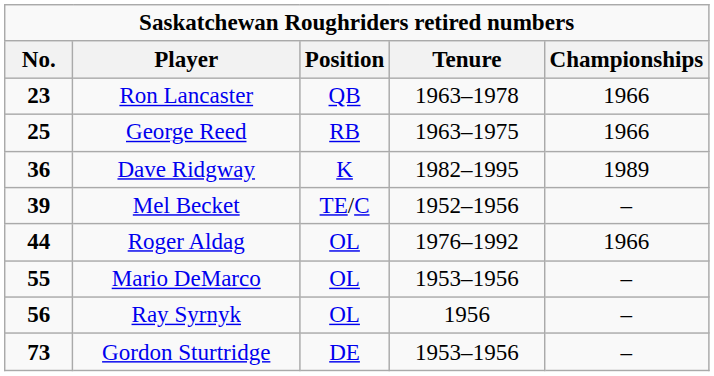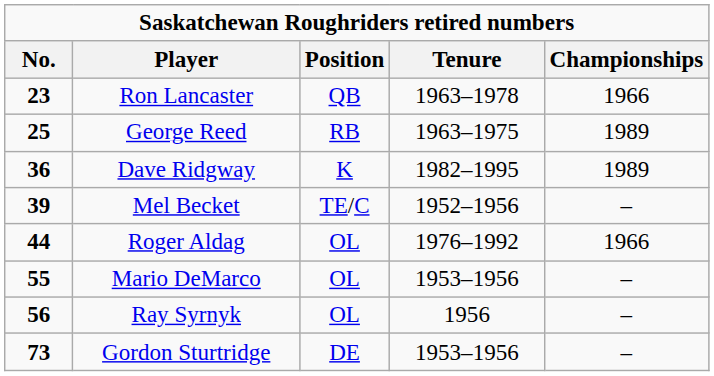(626, 132) 1966 -> (626, 132) 1989
